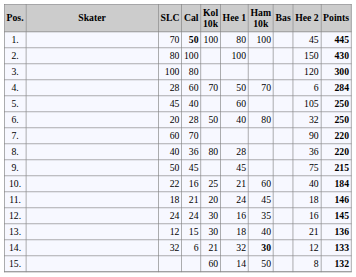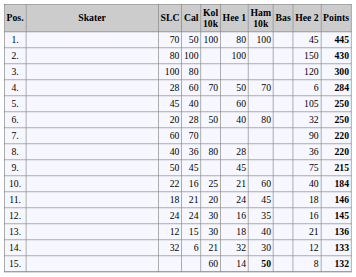(194, 40) bold -> (194, 40) normal
(266, 248) bold -> (266, 248) normal
(266, 264) normal -> (266, 264) bold
